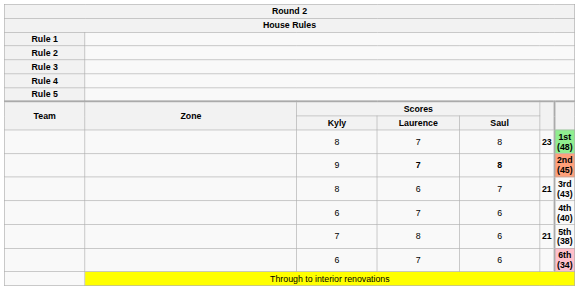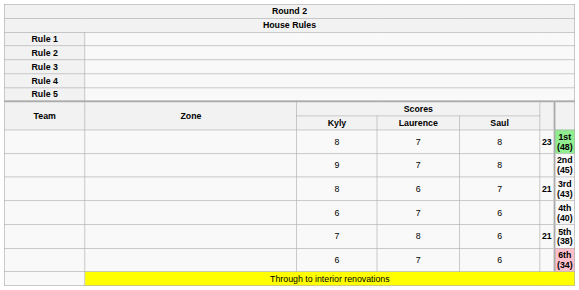(418, 166) bold -> (418, 166) normal
(500, 166) bold -> (500, 166) normal
(565, 166) lightsalmon background -> (565, 166) no background
